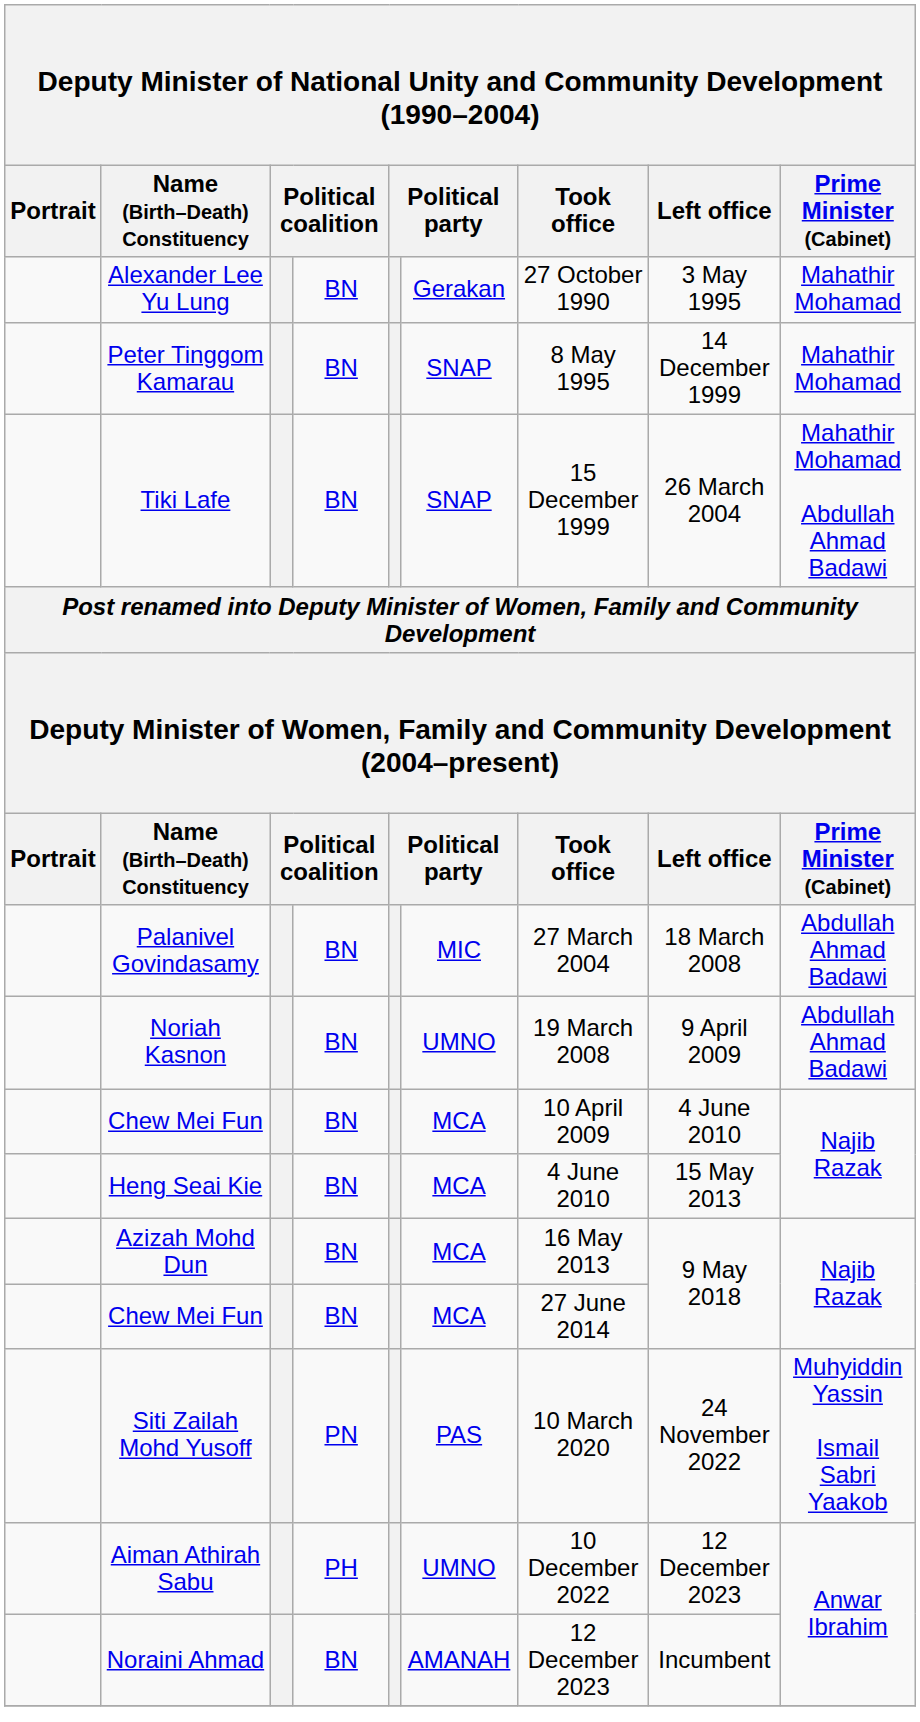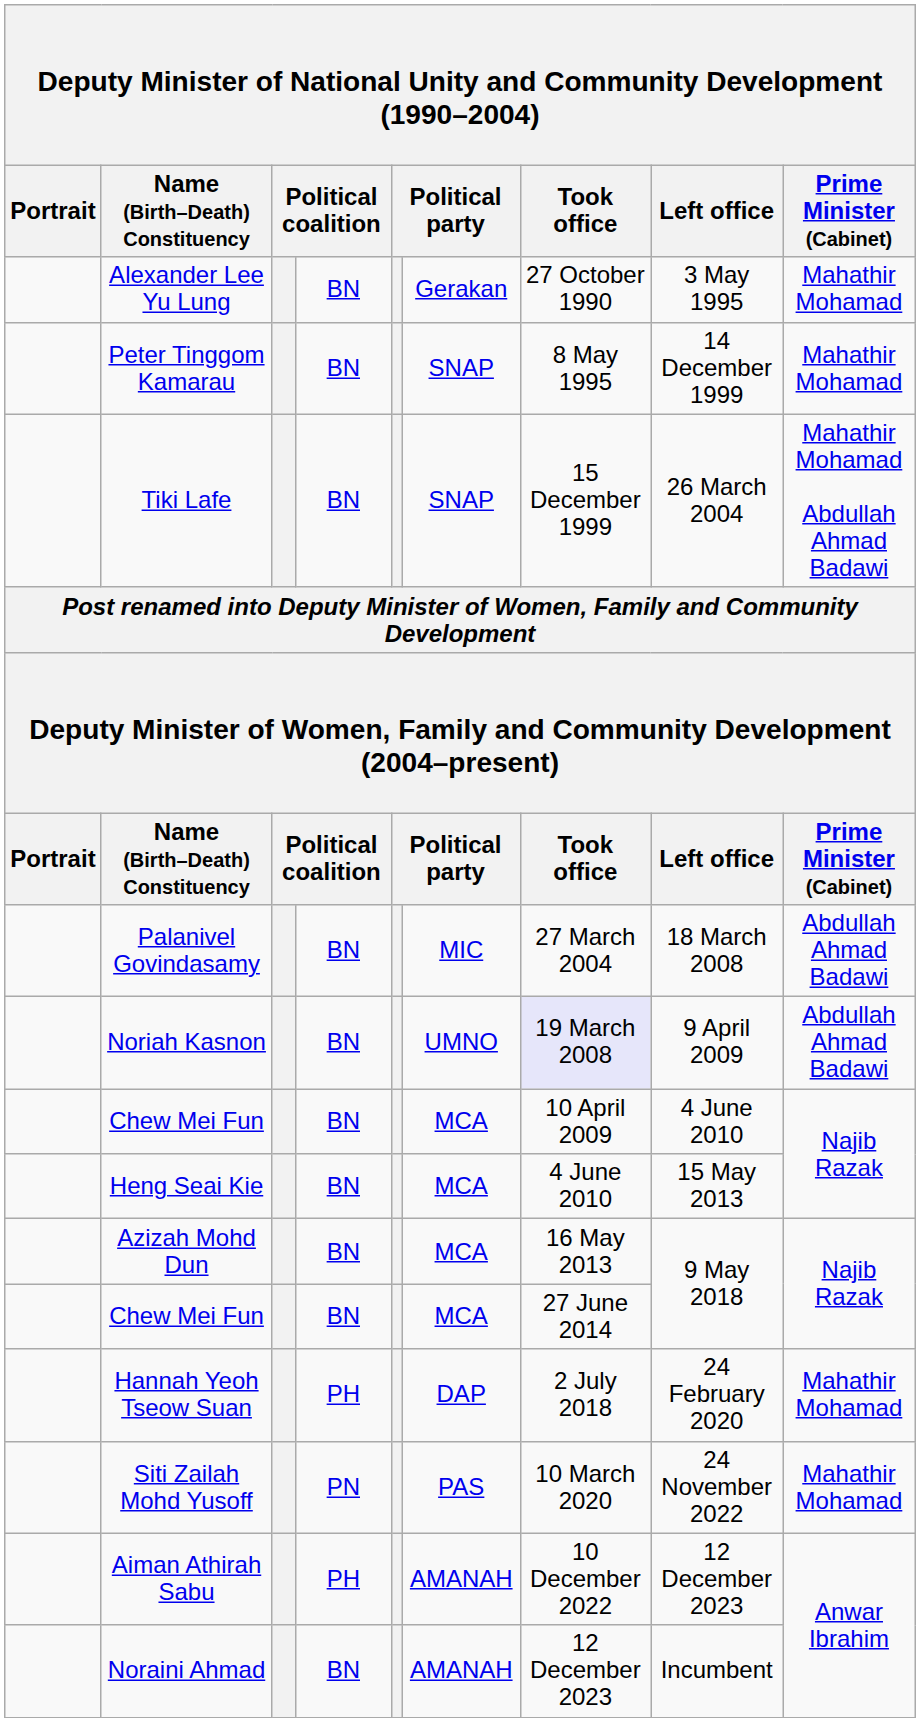(583, 1042) no background -> (585, 1042) lavender background
+ row: (187, 1394)
(848, 1435) Muhyiddin Yassin Ismail Sabri Yaakob -> (849, 1486) Mahathir Mohamad
(459, 1567) UMNO -> (461, 1578) AMANAH
